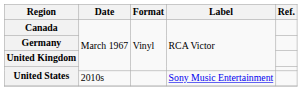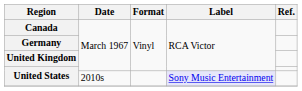(221, 78) no background -> (221, 78) lavender background
